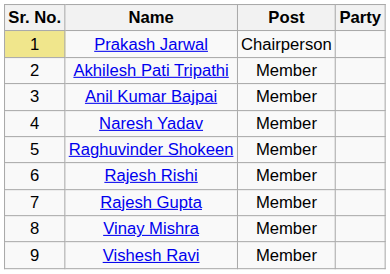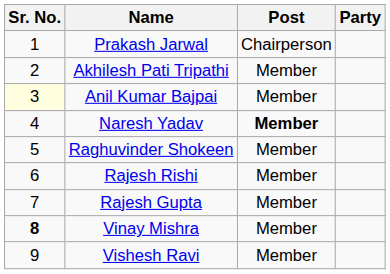(35, 44) khaki background -> (35, 44) no background
(35, 96) no background -> (35, 96) lightyellow background
(286, 123) normal -> (286, 123) bold
(35, 228) normal -> (35, 228) bold
